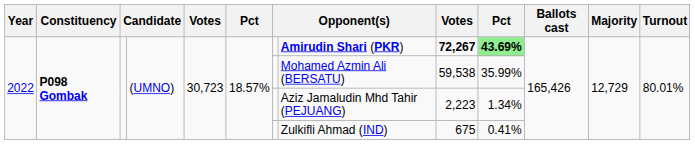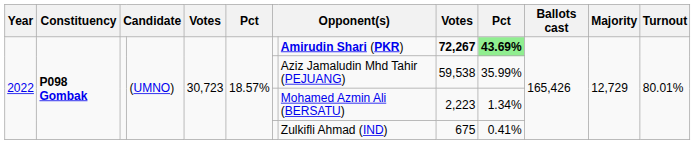(334, 72) Mohamed Azmin Ali (BERSATU) -> (349, 72) Aziz Jamaludin Mhd Tahir (PEJUANG)
(349, 105) Aziz Jamaludin Mhd Tahir (PEJUANG) -> (334, 105) Mohamed Azmin Ali (BERSATU)
